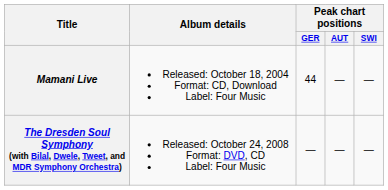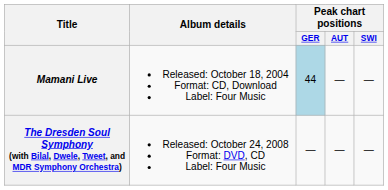(310, 80) no background -> (310, 80) lightblue background
